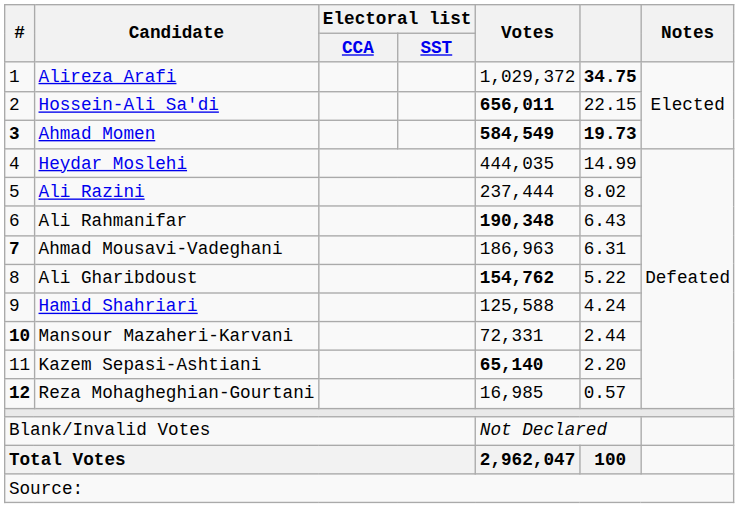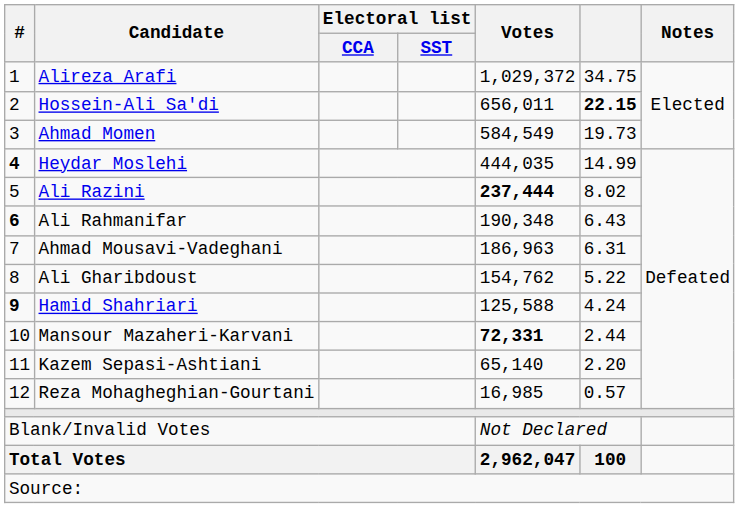(610, 77) bold -> (610, 77) normal
(517, 106) bold -> (517, 106) normal
(610, 106) normal -> (610, 106) bold
(14, 134) bold -> (14, 134) normal
(517, 134) bold -> (517, 134) normal
(610, 134) bold -> (610, 134) normal
(14, 163) normal -> (14, 163) bold
(517, 192) normal -> (517, 192) bold
(14, 221) normal -> (14, 221) bold
(517, 221) bold -> (517, 221) normal
(14, 250) bold -> (14, 250) normal
(517, 278) bold -> (517, 278) normal
(14, 307) normal -> (14, 307) bold
(20, 336) bold -> (20, 336) normal
(512, 336) normal -> (512, 336) bold
(512, 365) bold -> (512, 365) normal
(20, 394) bold -> (20, 394) normal
